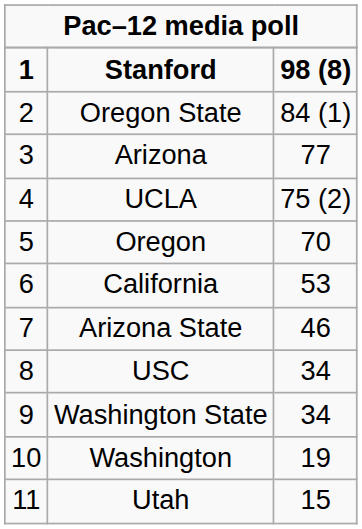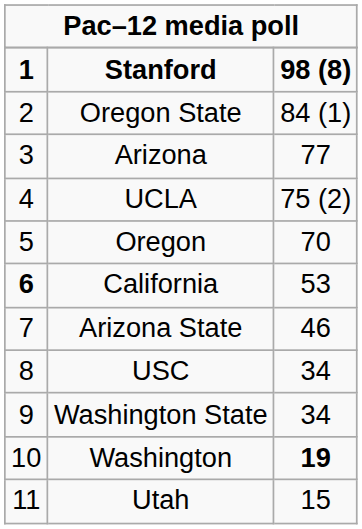(26, 285) normal -> (26, 285) bold
(316, 457) normal -> (316, 457) bold
